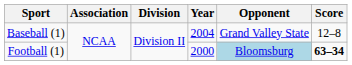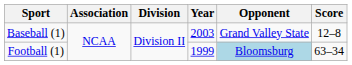(202, 32) 2004 -> (202, 32) 2003
(202, 51) 2000 -> (202, 51) 1999
(329, 51) bold -> (329, 51) normal
